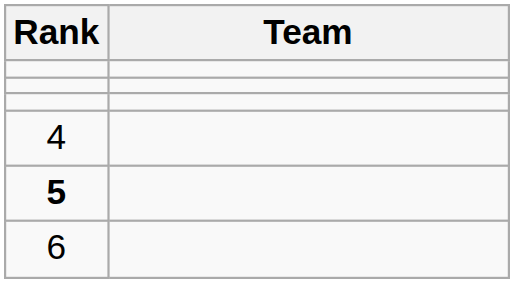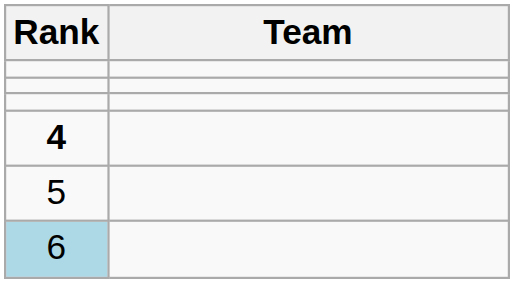(56, 136) normal -> (56, 136) bold
(56, 192) bold -> (56, 192) normal
(56, 248) no background -> (56, 248) lightblue background
